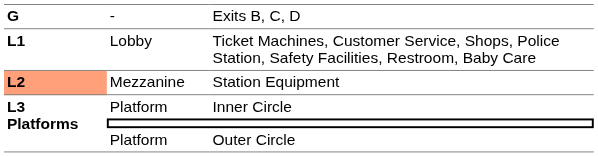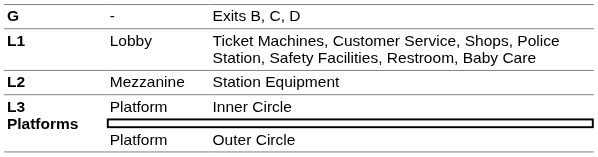(16, 82) lightsalmon background -> (16, 82) no background
